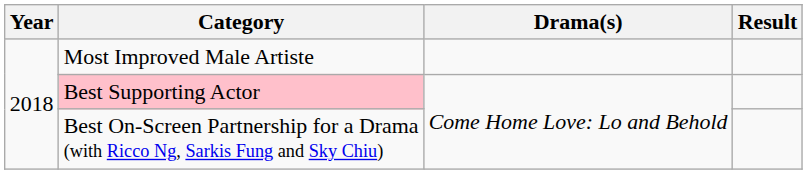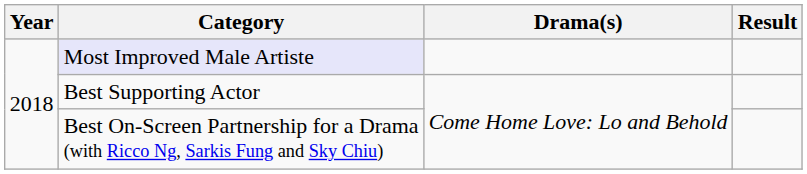(189, 56) no background -> (189, 56) lavender background
(162, 91) pink background -> (162, 91) no background
